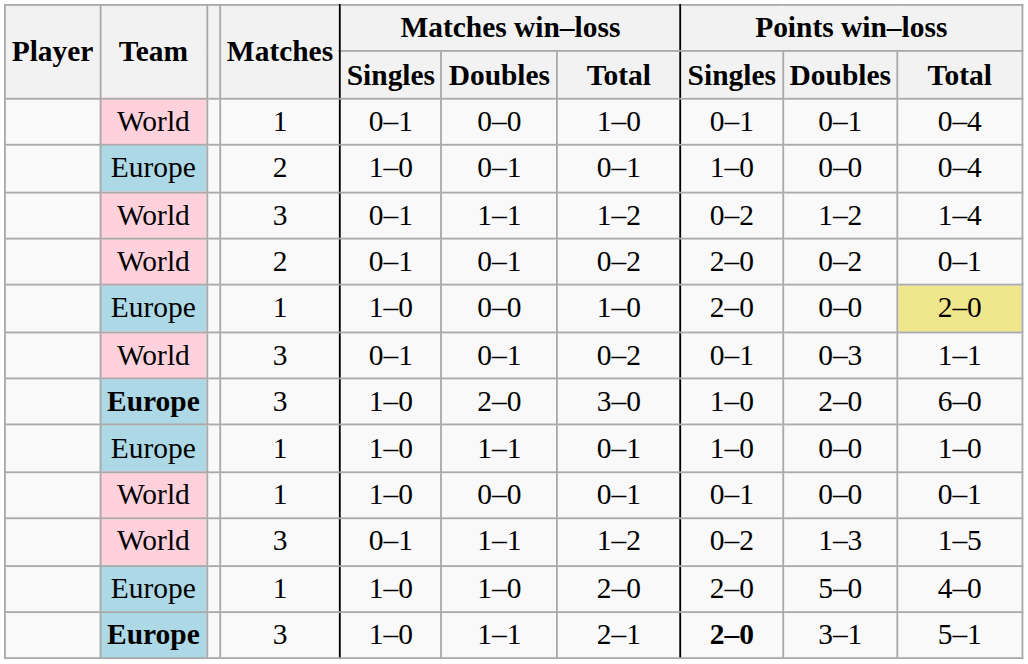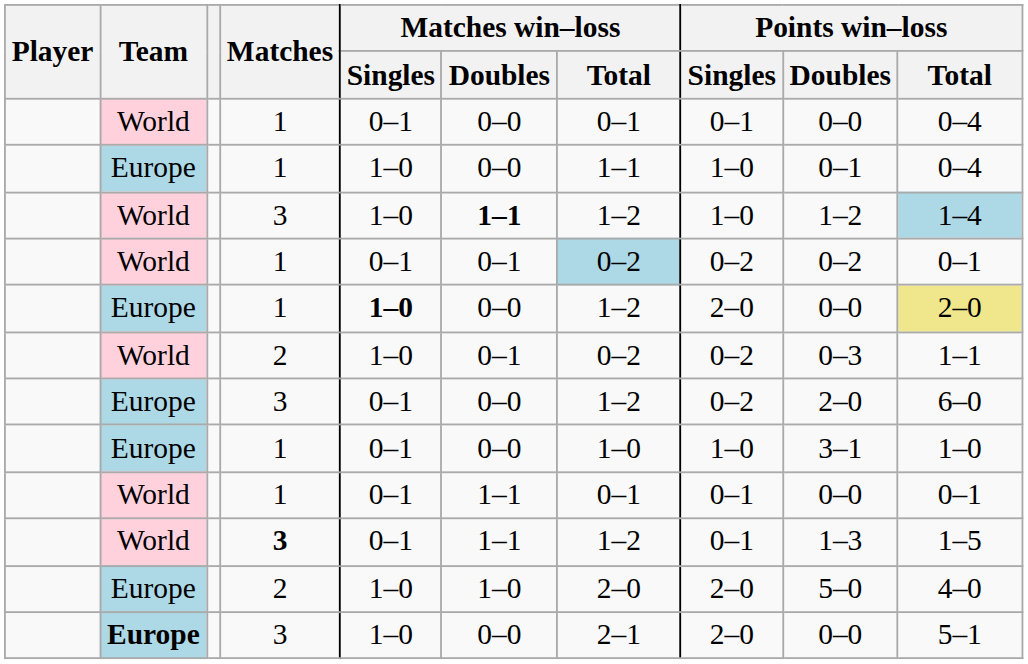(619, 121) 1–0 -> (619, 121) 0–1
(840, 121) 0–1 -> (840, 121) 0–0
(280, 167) 2 -> (280, 167) 1
(499, 167) 0–1 -> (499, 167) 0–0
(619, 167) 0–1 -> (619, 167) 1–1
(840, 167) 0–0 -> (840, 167) 0–1
(391, 214) 0–1 -> (391, 214) 1–0
(499, 214) normal -> (499, 214) bold
(732, 214) 0–2 -> (732, 214) 1–0
(960, 214) no background -> (960, 214) lightblue background
(280, 261) 2 -> (280, 261) 1
(619, 261) no background -> (619, 261) lightblue background
(732, 261) 2–0 -> (732, 261) 0–2
(391, 307) normal -> (391, 307) bold
(619, 307) 1–0 -> (619, 307) 1–2
(280, 354) 3 -> (280, 354) 2
(391, 354) 0–1 -> (391, 354) 1–0
(732, 354) 0–1 -> (732, 354) 0–2
(153, 401) bold -> (153, 401) normal
(391, 401) 1–0 -> (391, 401) 0–1
(499, 401) 2–0 -> (499, 401) 0–0
(619, 401) 3–0 -> (619, 401) 1–2
(732, 401) 1–0 -> (732, 401) 0–2
(391, 448) 1–0 -> (391, 448) 0–1
(499, 448) 1–1 -> (499, 448) 0–0
(619, 448) 0–1 -> (619, 448) 1–0
(840, 448) 0–0 -> (840, 448) 3–1
(391, 494) 1–0 -> (391, 494) 0–1
(499, 494) 0–0 -> (499, 494) 1–1
(280, 541) normal -> (280, 541) bold
(732, 541) 0–2 -> (732, 541) 0–1
(280, 588) 1 -> (280, 588) 2
(499, 634) 1–1 -> (499, 634) 0–0
(732, 634) bold -> (732, 634) normal
(840, 634) 3–1 -> (840, 634) 0–0
